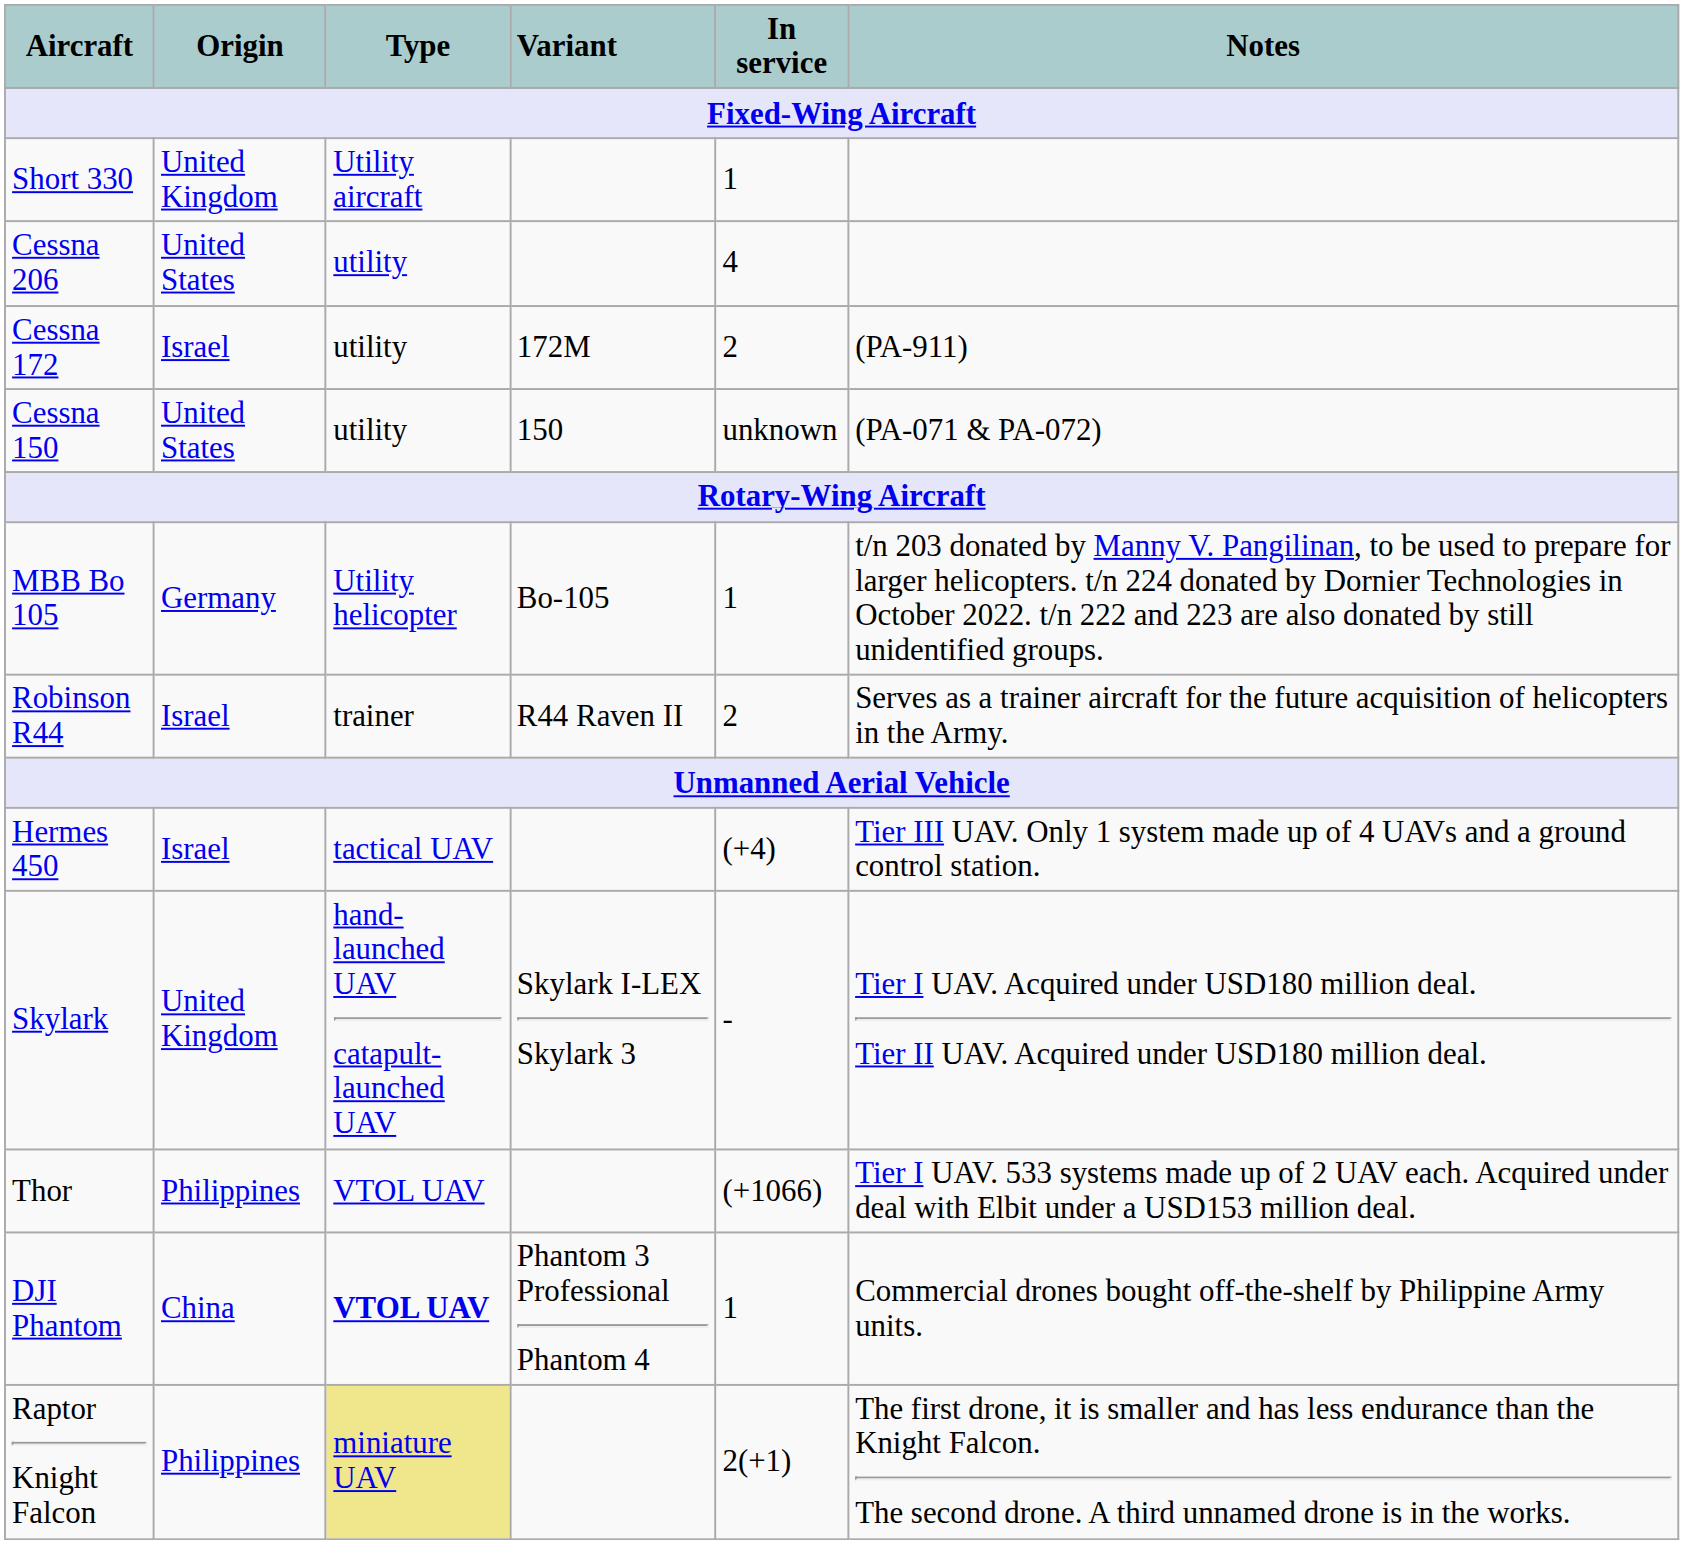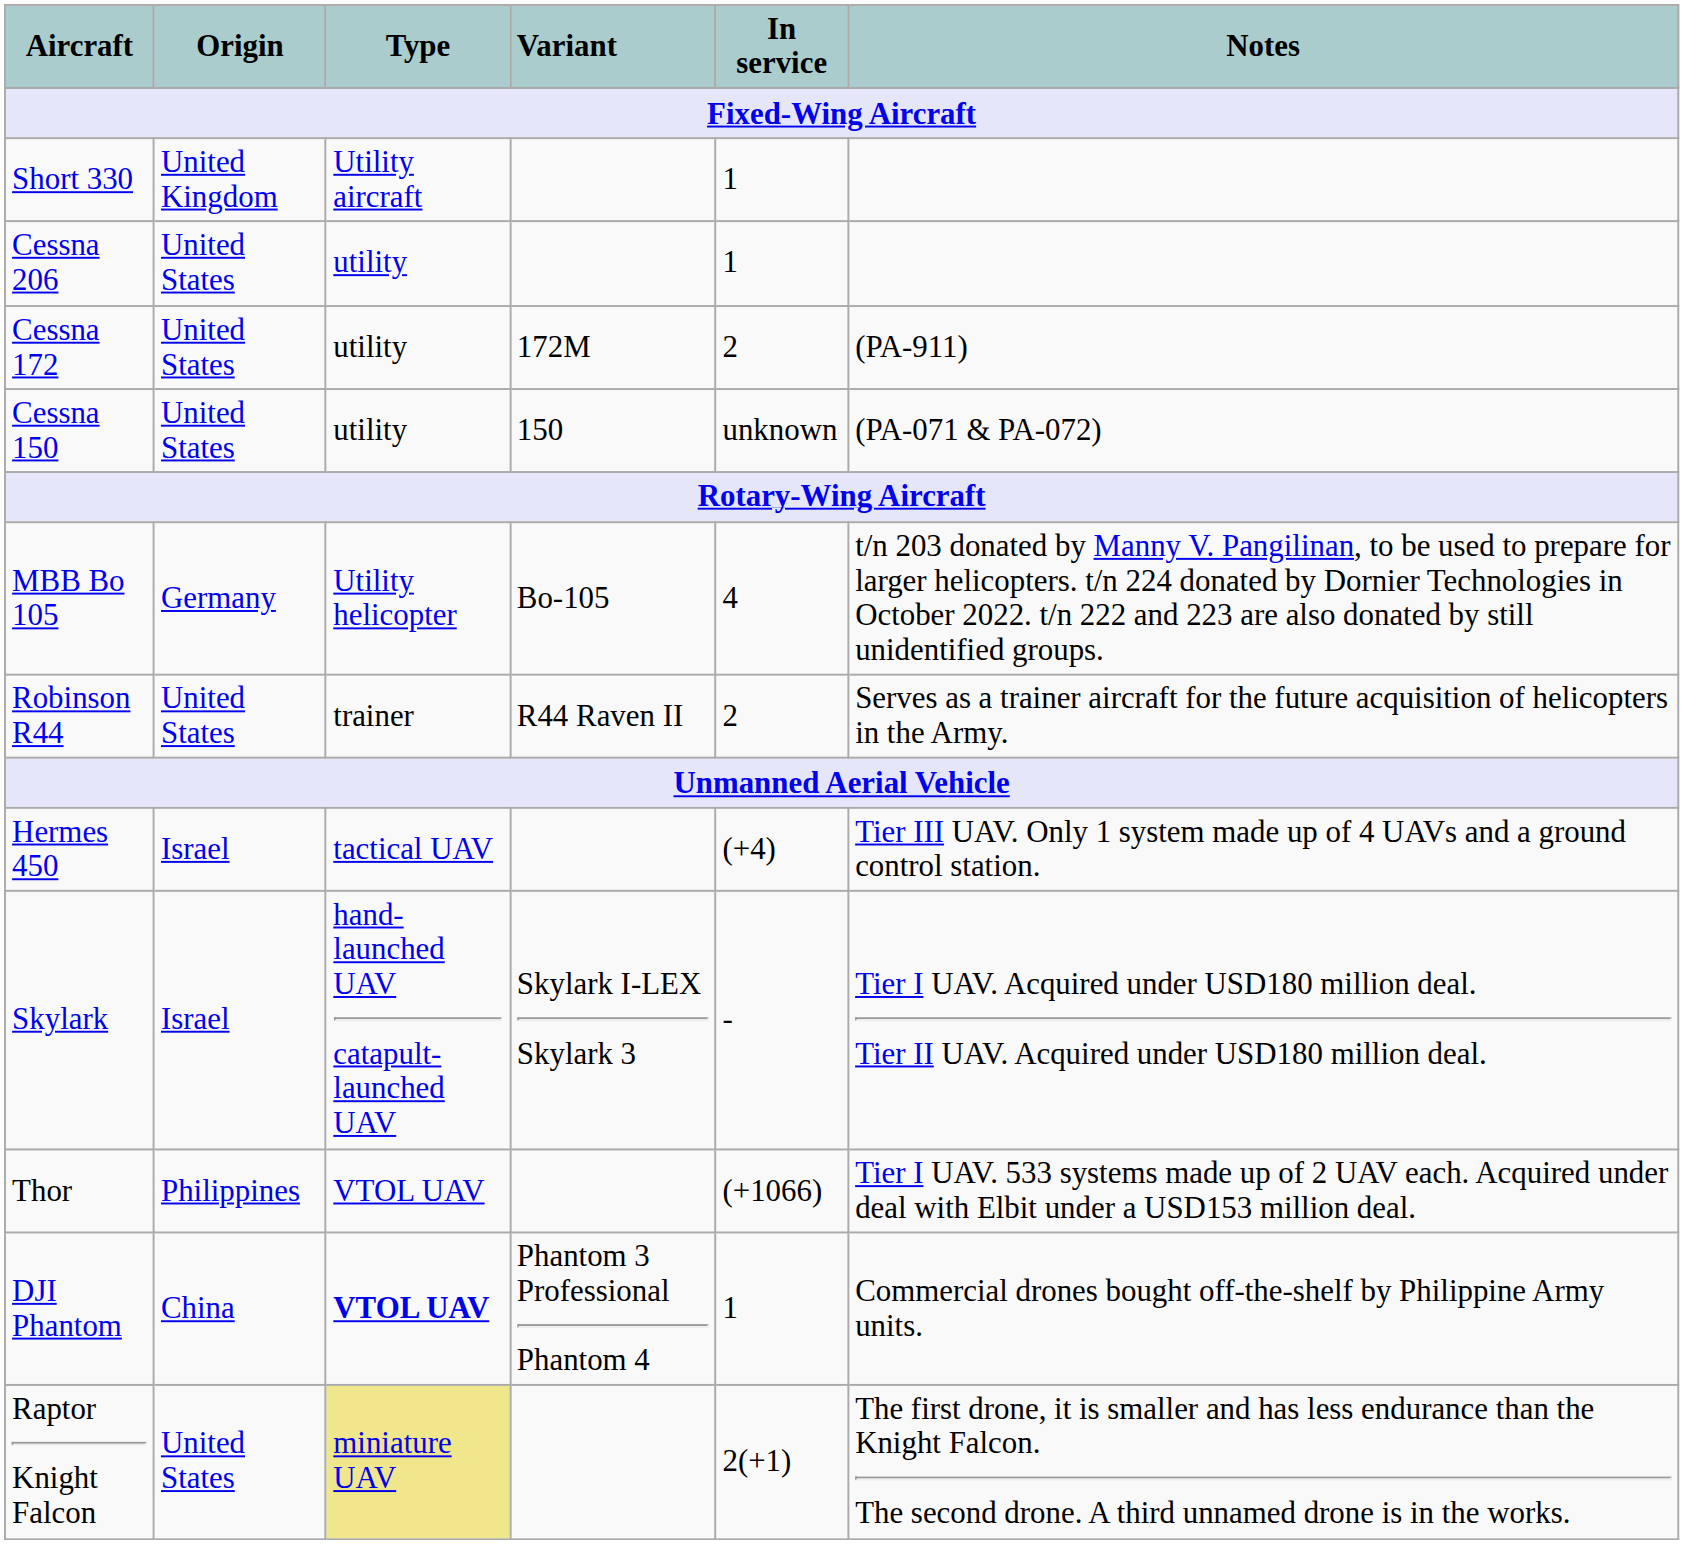(730, 262) 4 -> (730, 262) 1
(195, 346) Israel -> (203, 346) United States
(730, 597) 1 -> (730, 597) 4
(195, 716) Israel -> (203, 716) United States
(219, 1019) United Kingdom -> (195, 1019) Israel
(230, 1461) Philippines -> (203, 1461) United States
